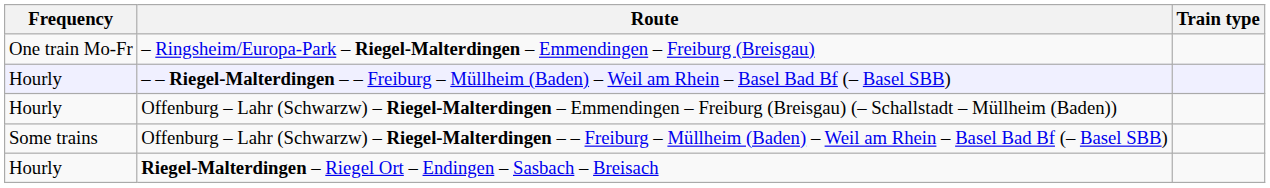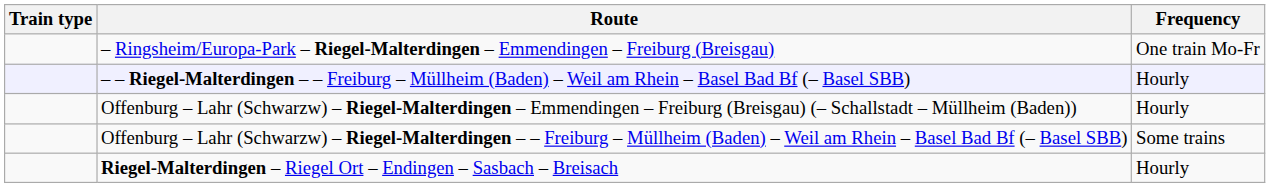columns swapped: (1218, 19) <-> (71, 19)
